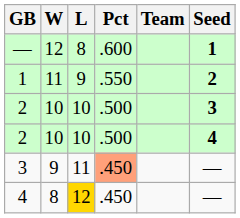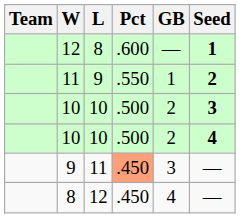columns swapped: (163, 19) <-> (22, 19)
(81, 197) gold background -> (98, 197) no background
